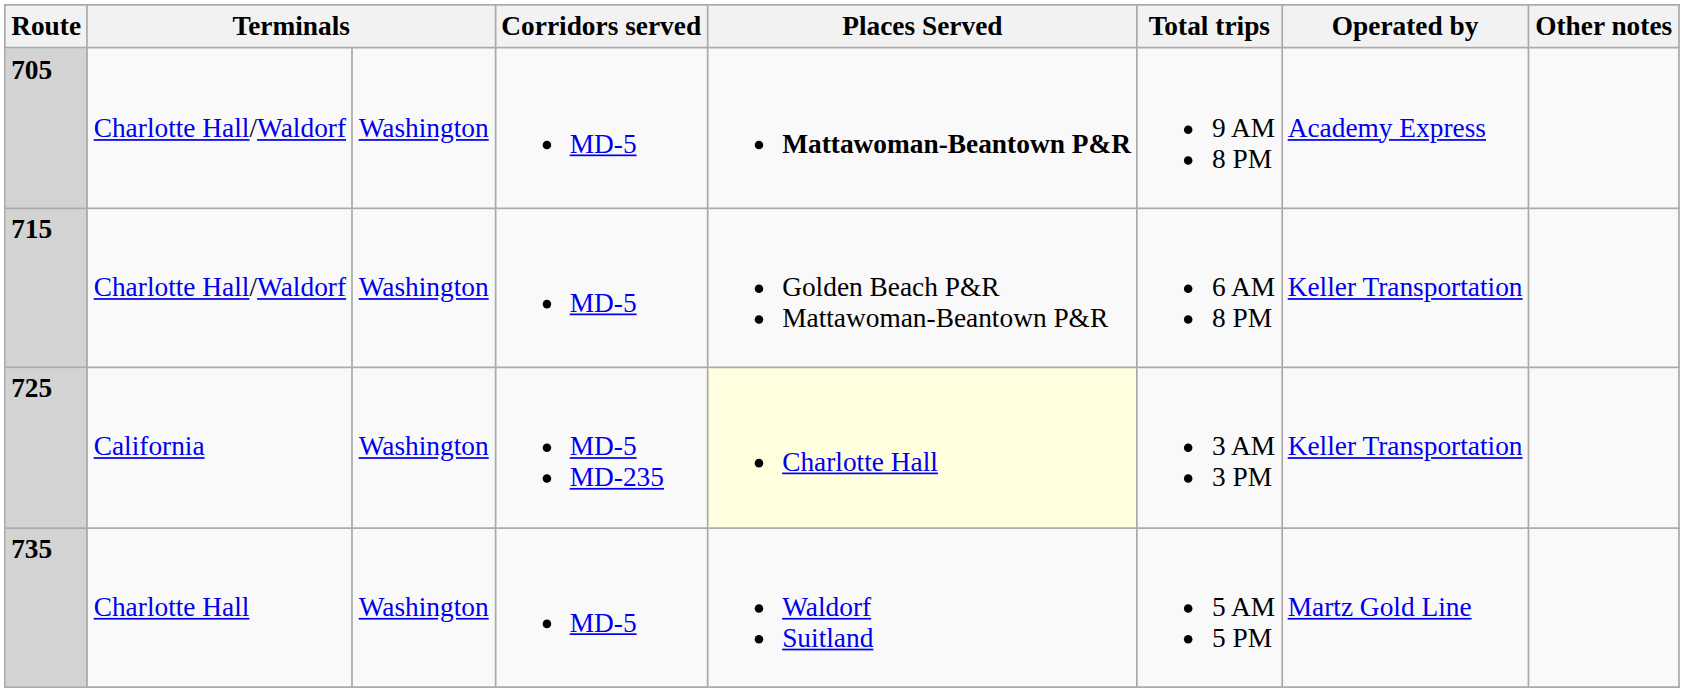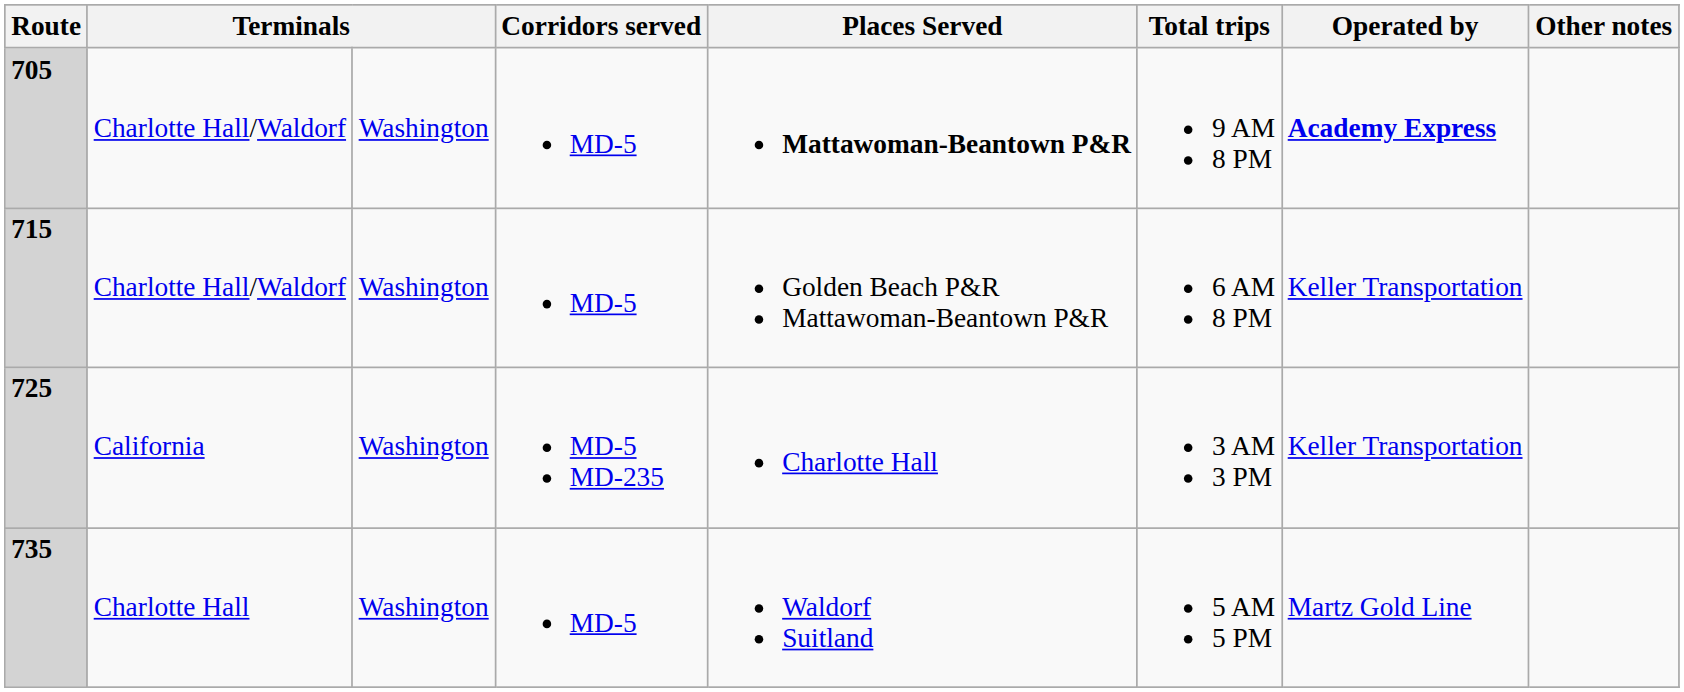(1387, 127) normal -> (1392, 127) bold
(922, 463) lightyellow background -> (922, 463) no background
